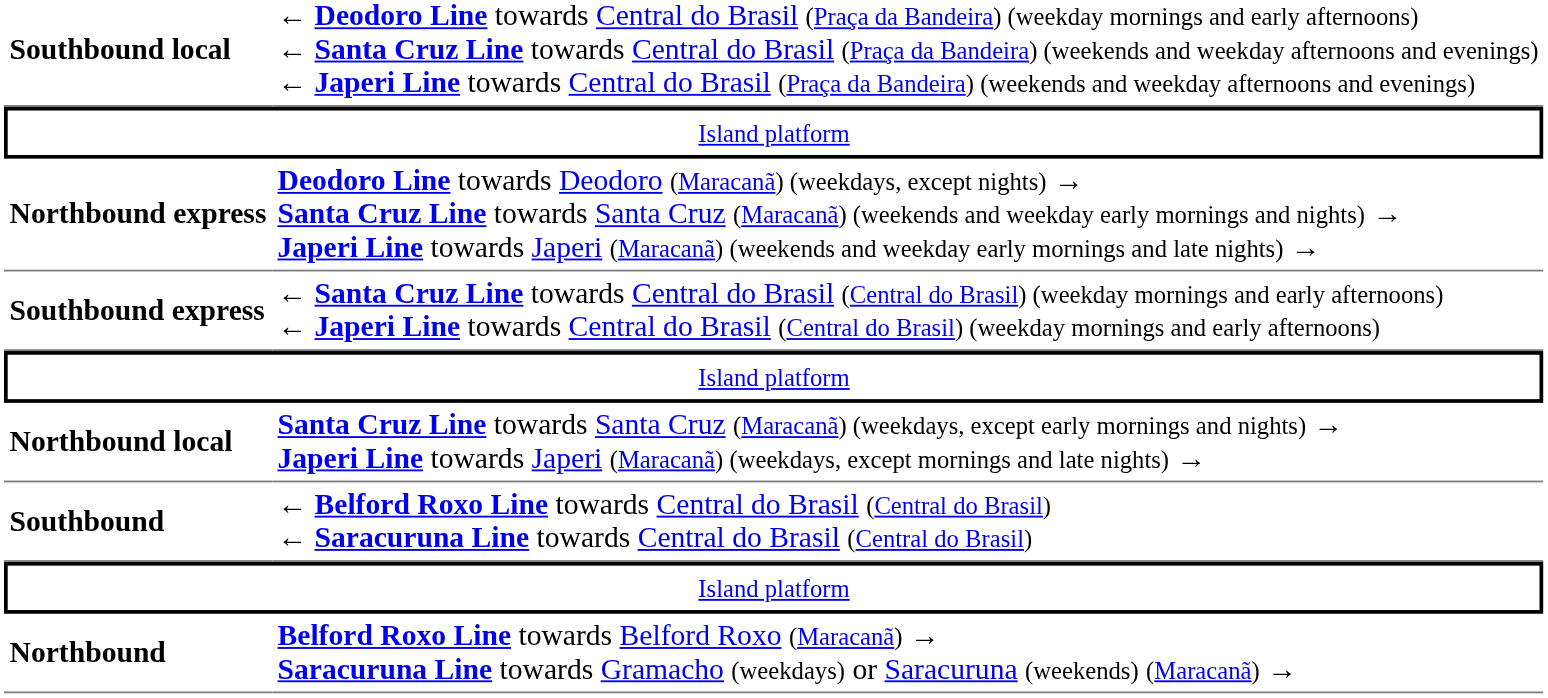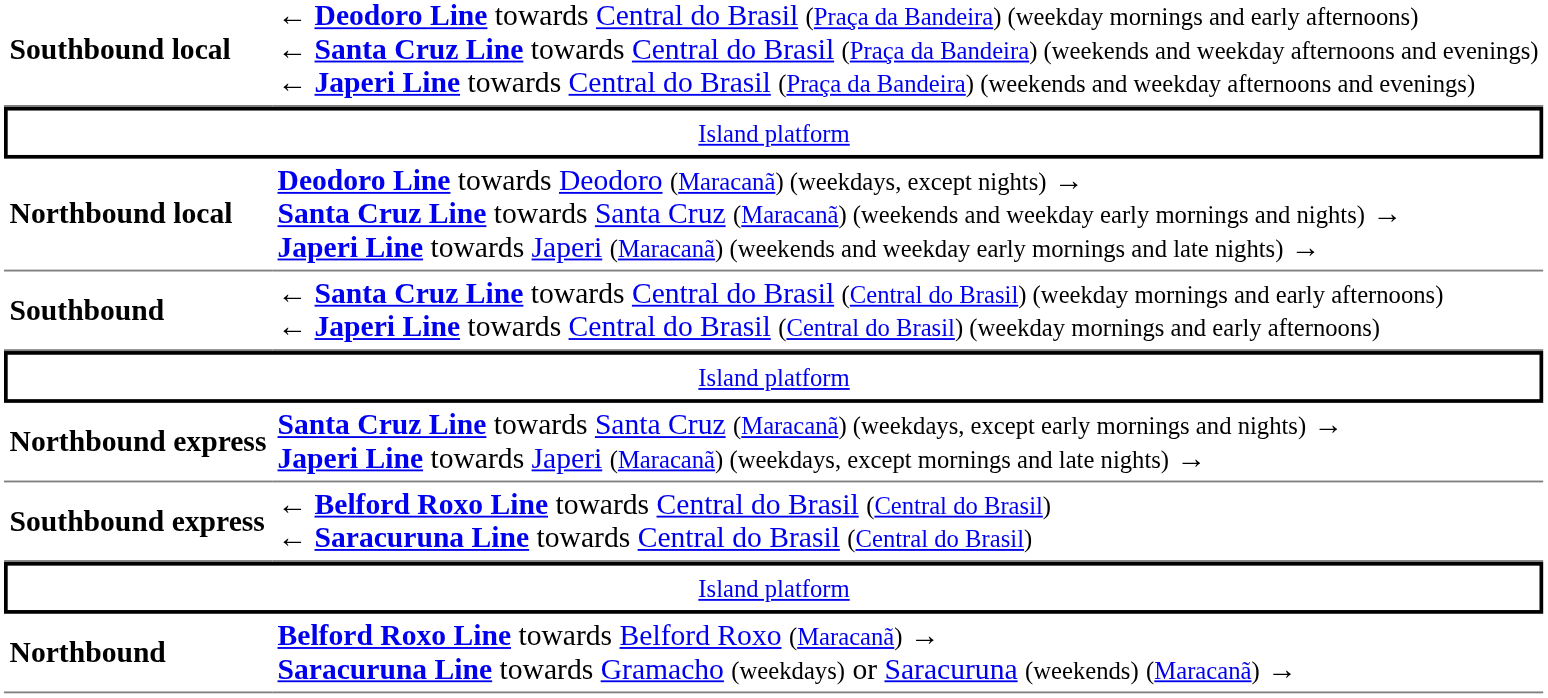(138, 213) Northbound express -> (121, 213) Northbound local
(137, 309) Southbound express -> (87, 309) Southbound
(121, 441) Northbound local -> (138, 441) Northbound express
(87, 520) Southbound -> (137, 520) Southbound express
